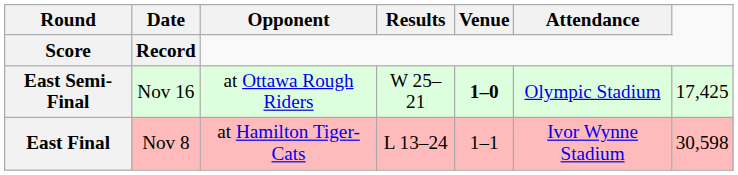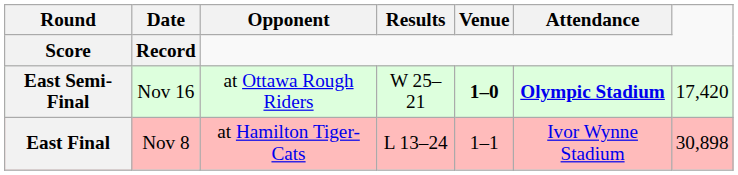(593, 91) normal -> (593, 91) bold
(702, 91) 17,425 -> (702, 91) 17,420
(702, 143) 30,598 -> (702, 143) 30,898
